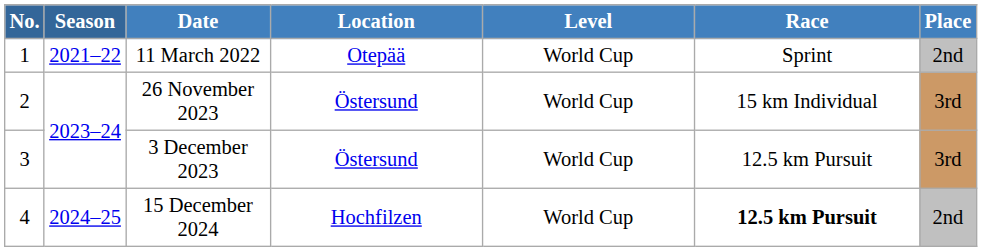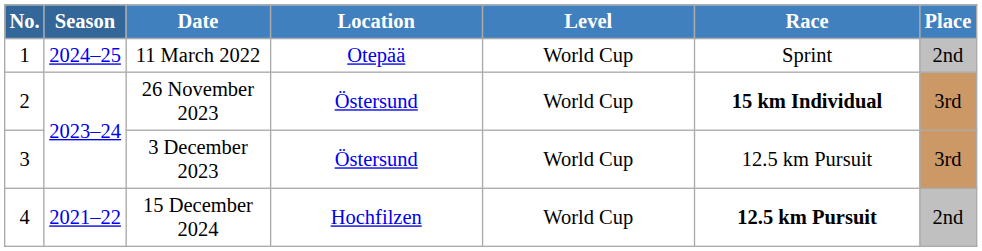(85, 55) 2021–22 -> (85, 55) 2024–25
(807, 101) normal -> (807, 101) bold
(85, 217) 2024–25 -> (85, 217) 2021–22
